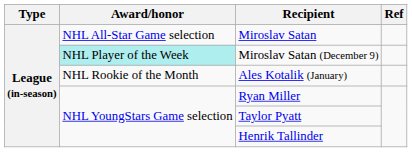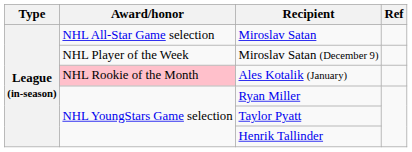(126, 55) paleturquoise background -> (126, 55) no background
(130, 75) no background -> (130, 75) pink background
